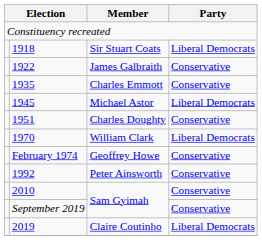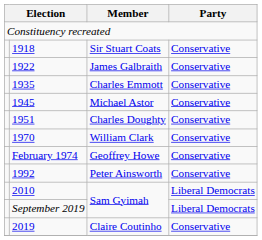(213, 48) Liberal Democrats -> (201, 48) Conservative
(213, 102) Liberal Democrats -> (201, 102) Conservative
(213, 137) Liberal Democrats -> (201, 137) Conservative
(201, 191) Conservative -> (213, 191) Liberal Democrats
(201, 208) Conservative -> (213, 208) Liberal Democrats
(213, 226) Liberal Democrats -> (201, 226) Conservative
